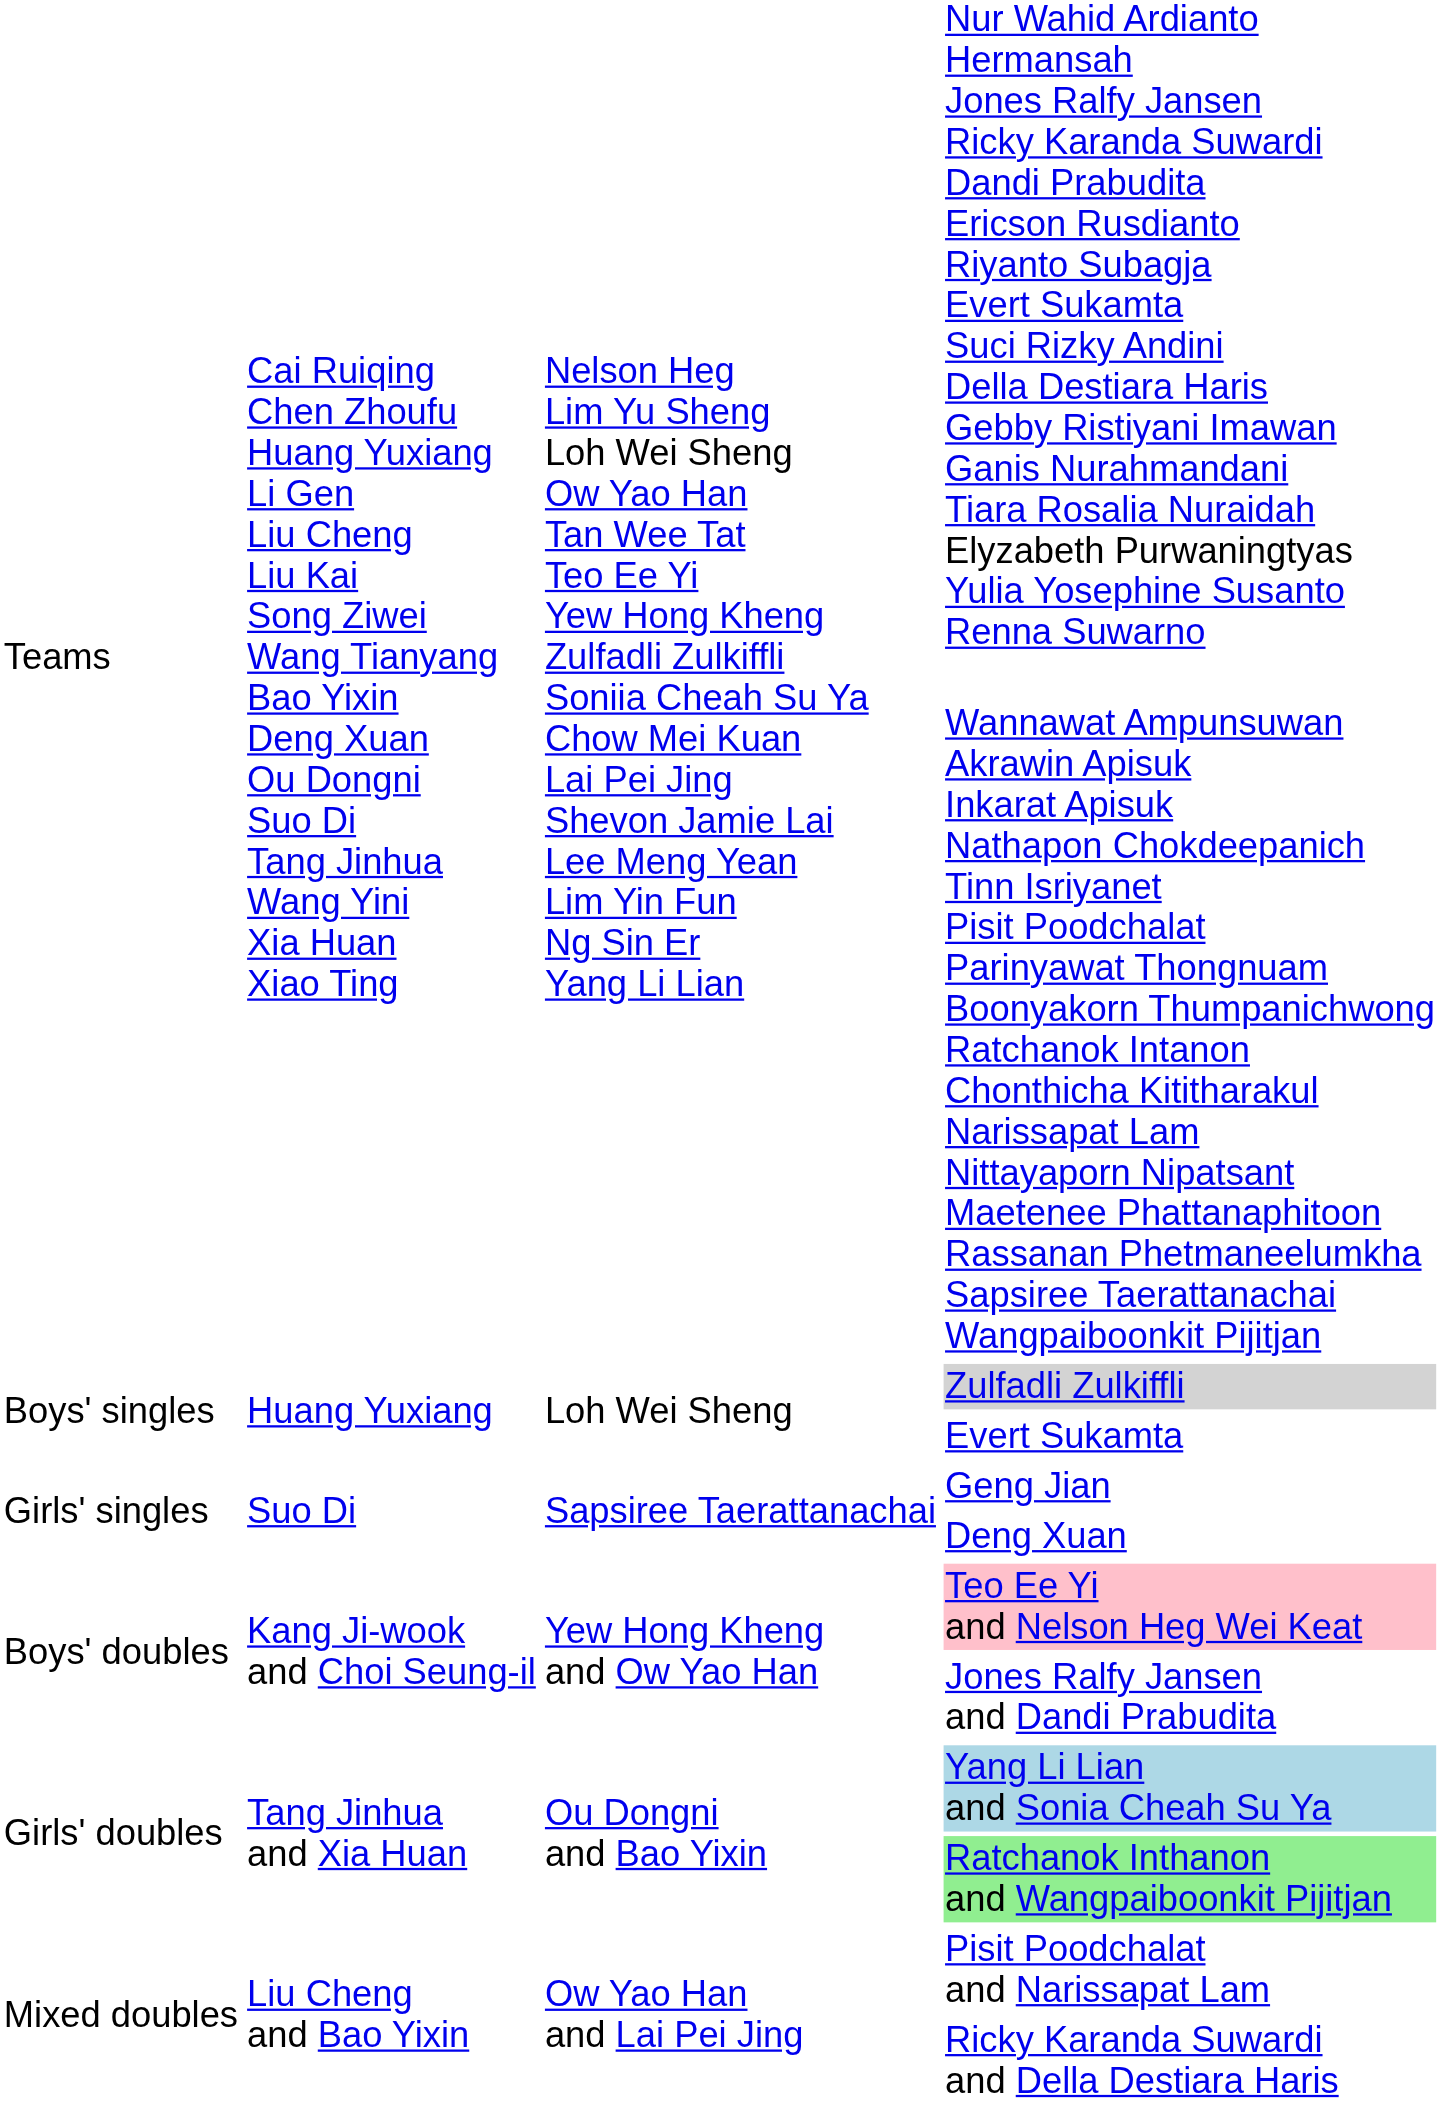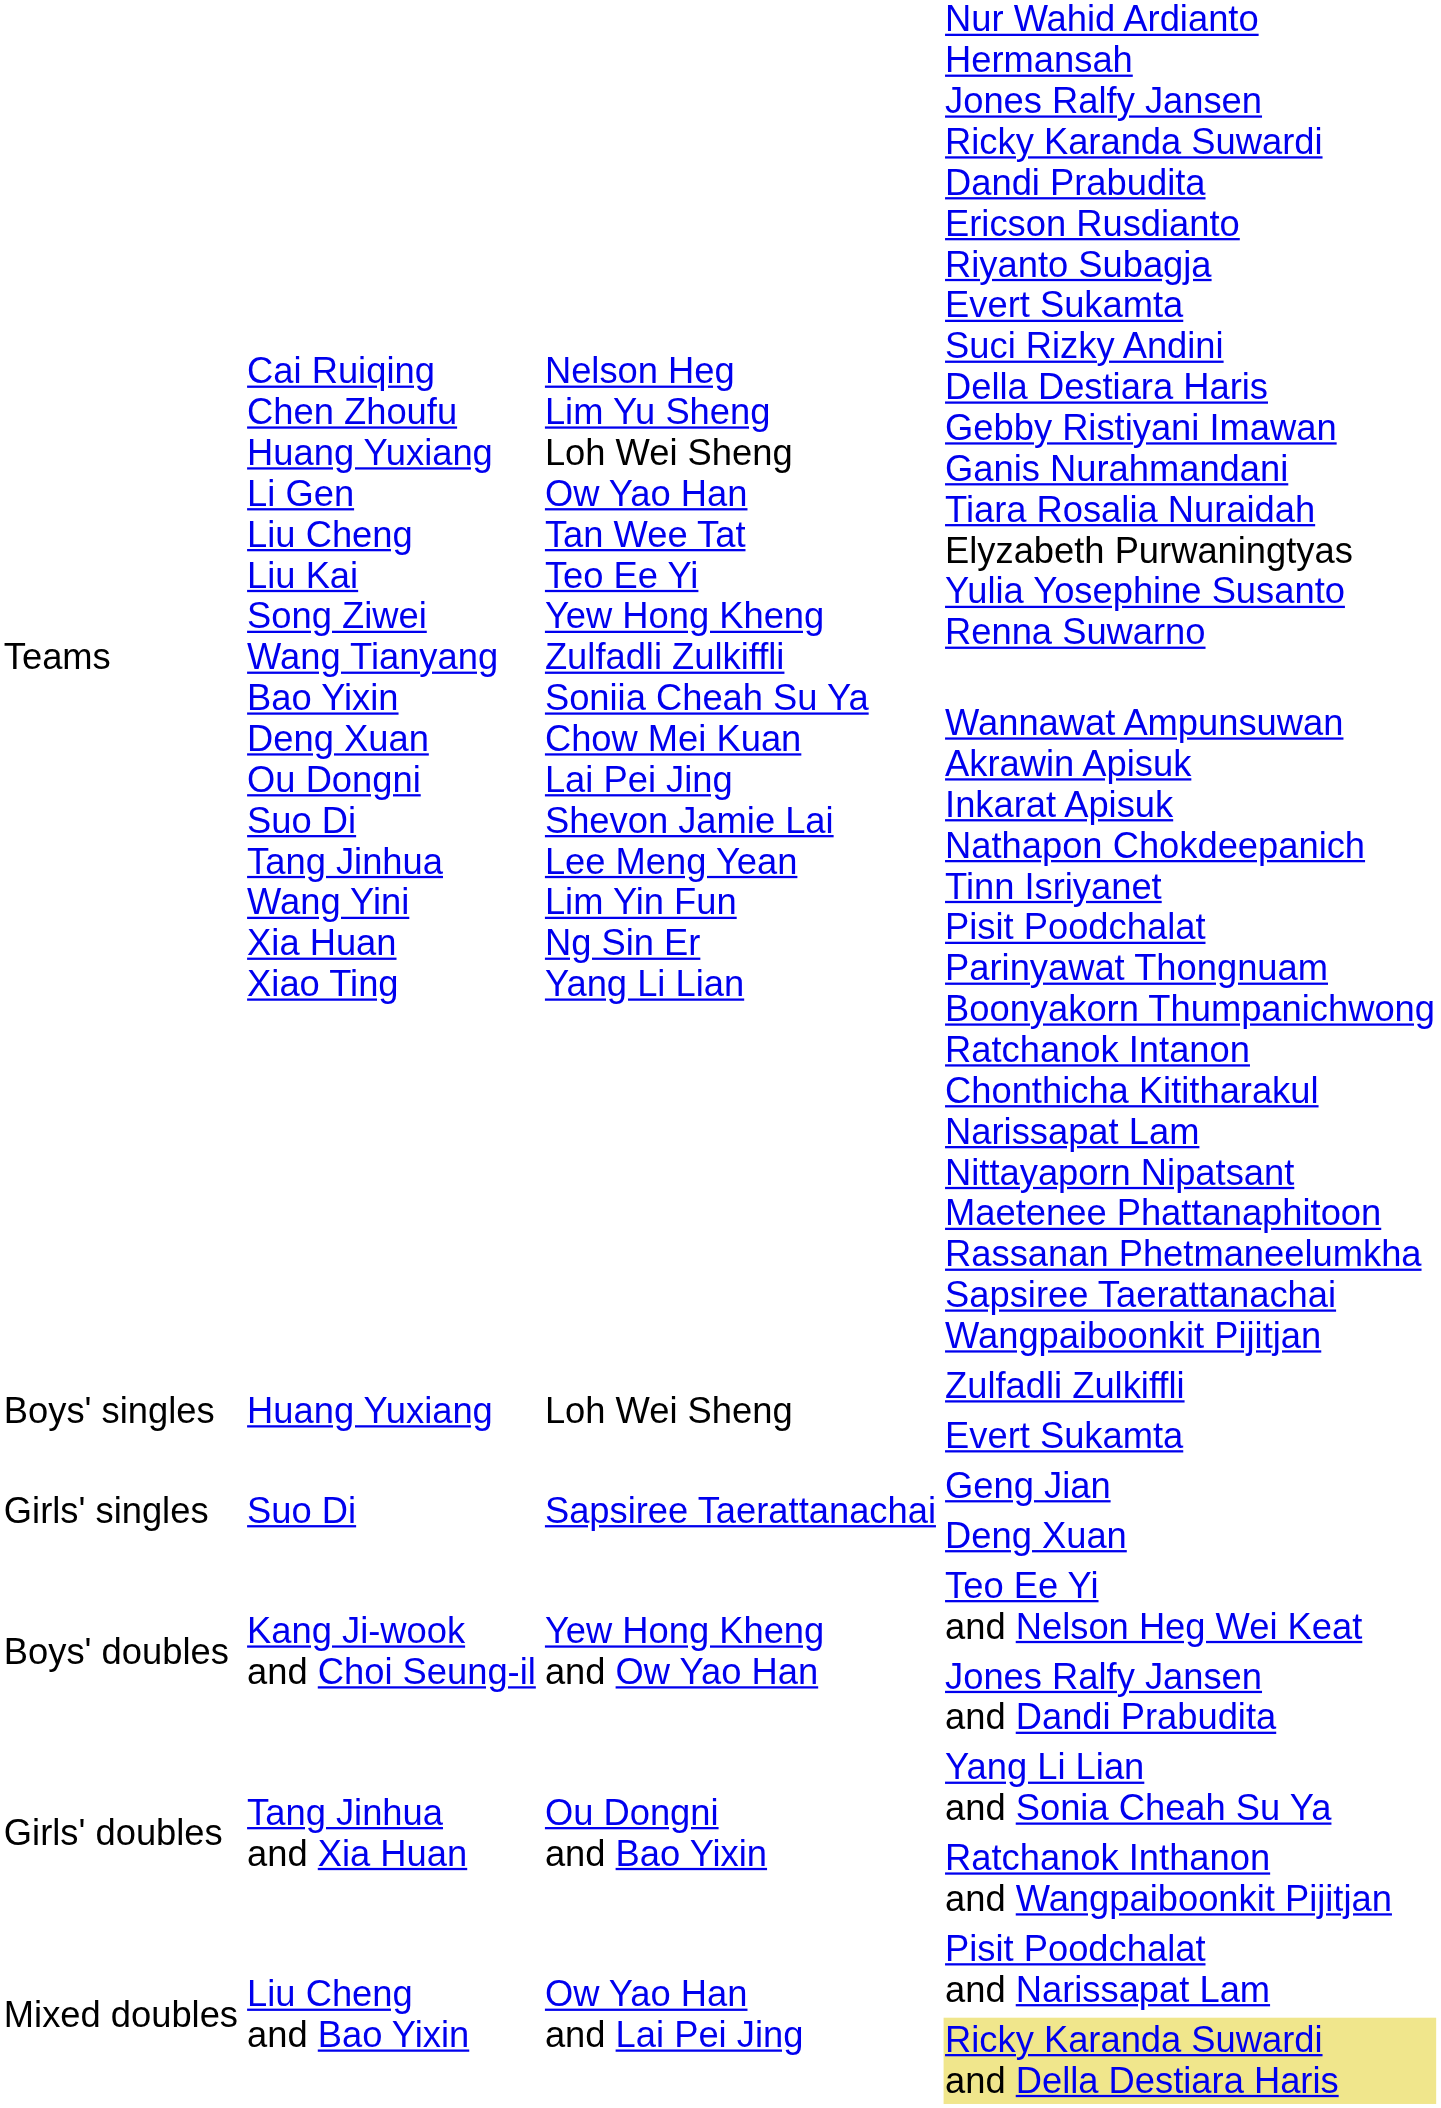(1065, 1386) lightgrey background -> (1065, 1386) no background
(1154, 1606) pink background -> (1154, 1606) no background
(1138, 1787) lightblue background -> (1138, 1787) no background
(1168, 1878) lightgreen background -> (1168, 1878) no background
(1142, 2060) no background -> (1142, 2060) khaki background
